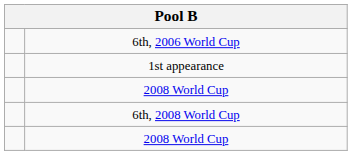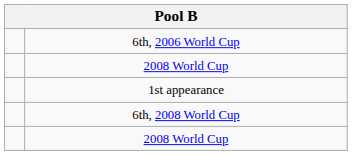(186, 66) 1st appearance -> (186, 66) 2008 World Cup
(186, 90) 2008 World Cup -> (186, 90) 1st appearance
